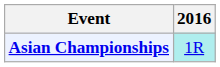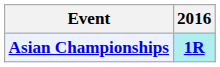(194, 47) normal -> (194, 47) bold
